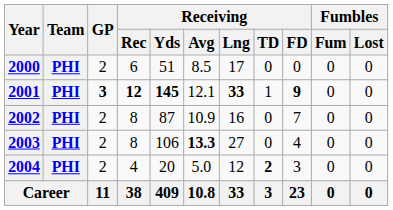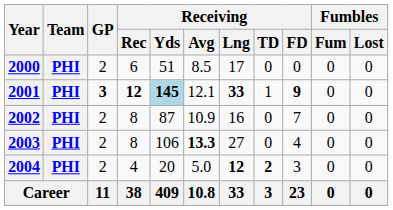(167, 92) no background -> (167, 92) lightblue background
(236, 167) normal -> (236, 167) bold
